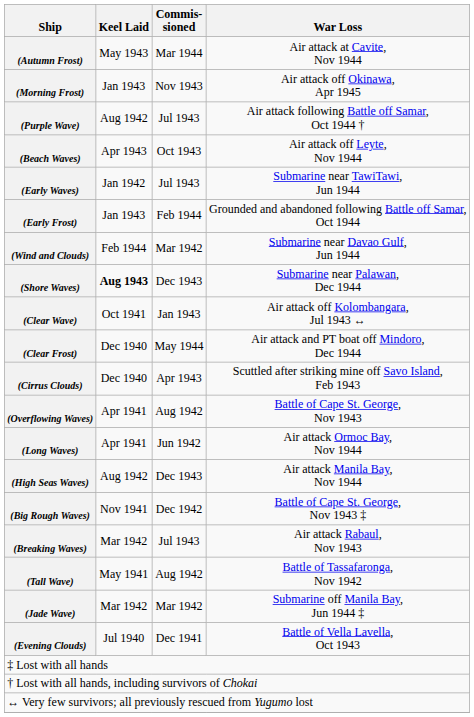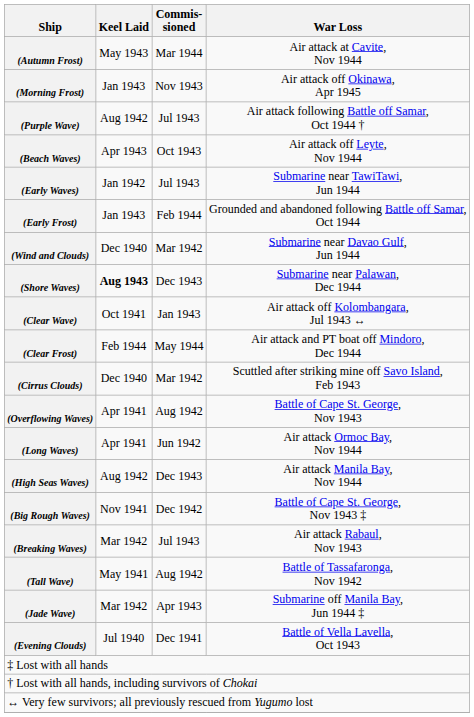(124, 248) Feb 1944 -> (124, 248) Dec 1940
(124, 346) Dec 1940 -> (124, 346) Feb 1944
(179, 378) Apr 1943 -> (179, 378) Mar 1942
(179, 606) Mar 1942 -> (179, 606) Apr 1943
